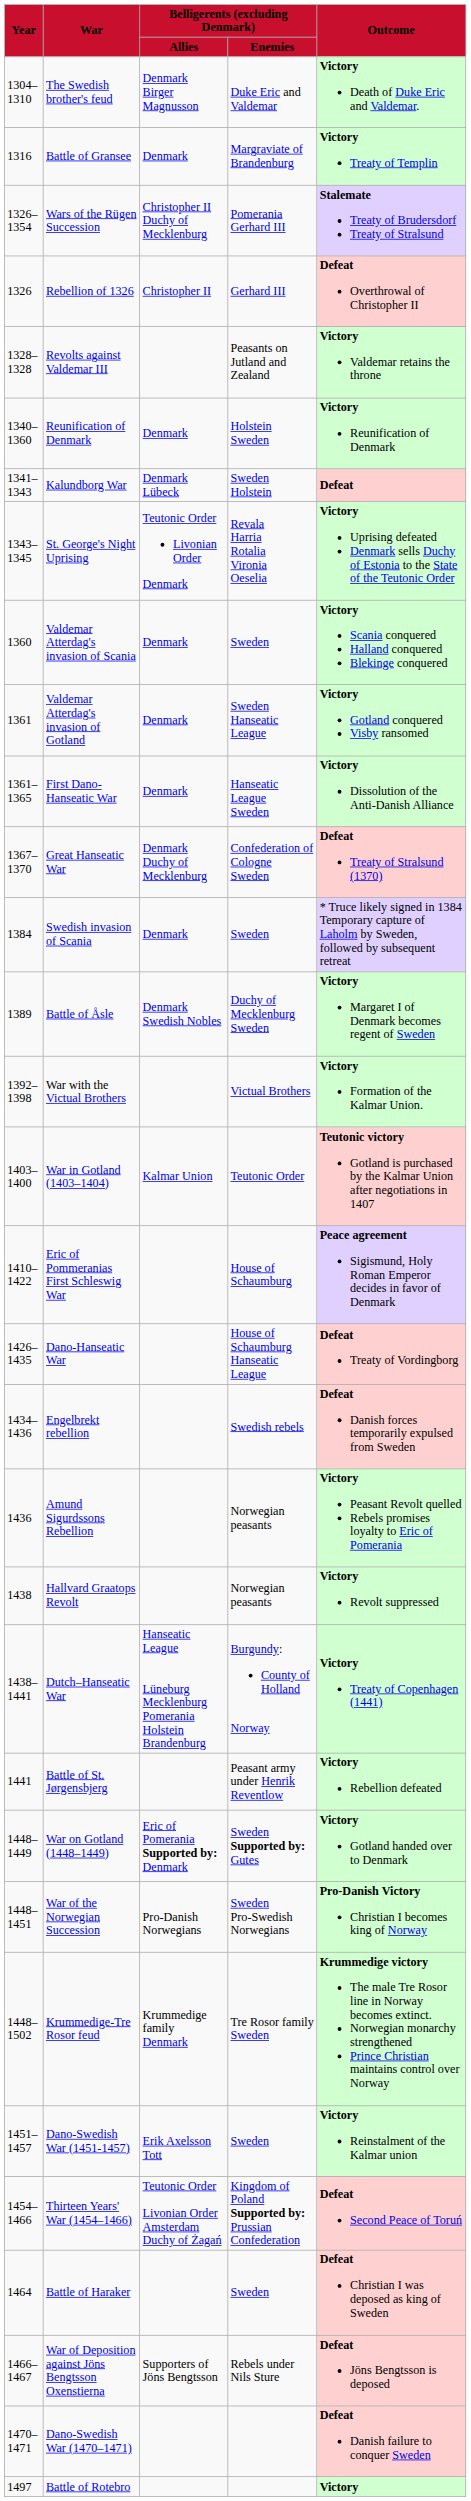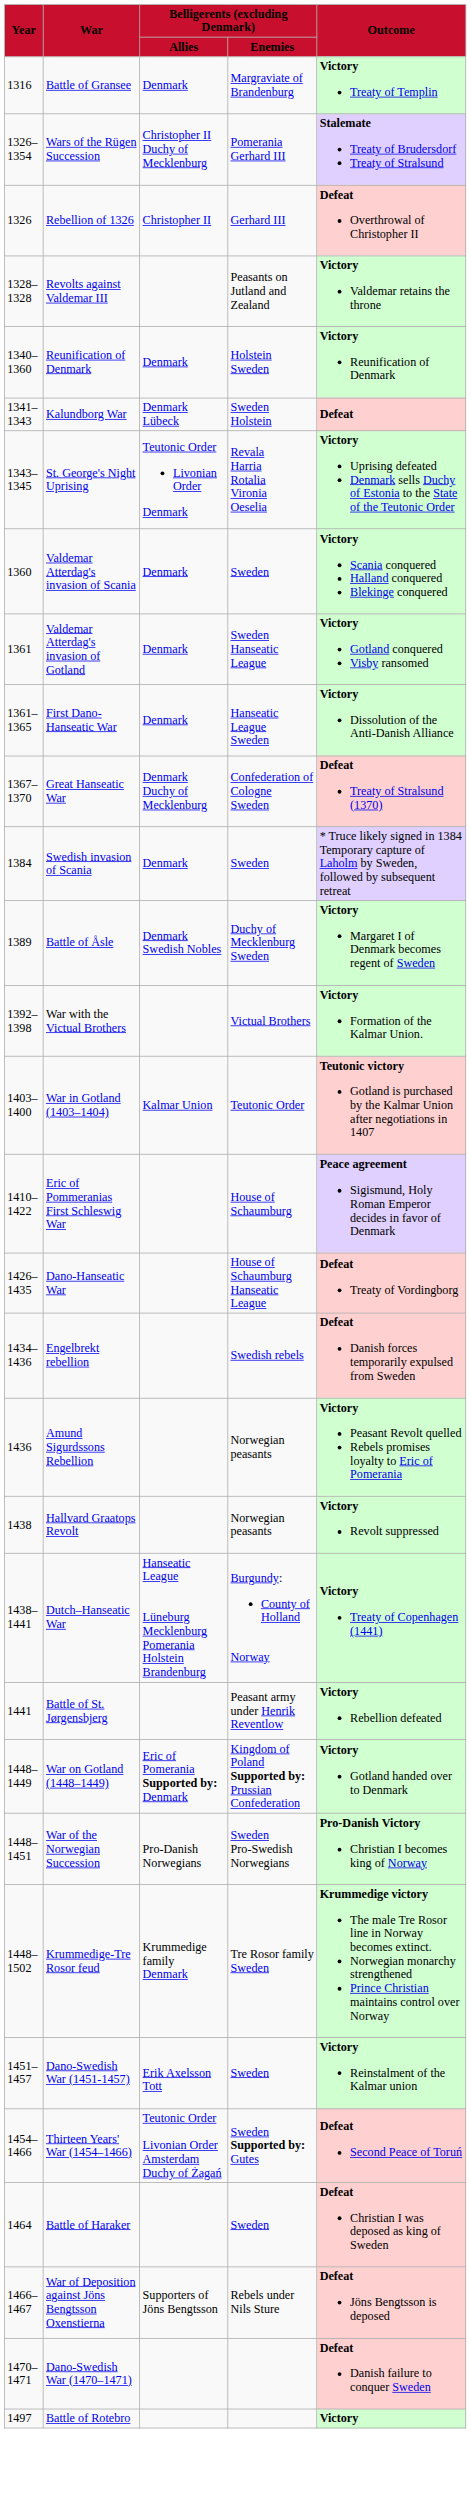- row: (79, 92)
(268, 1846) Sweden Supported by: Gutes -> (268, 1776) Kingdom of Poland Supported by: Prussian Confederation
(268, 2213) Kingdom of Poland Supported by: Prussian Confederation -> (268, 2145) Sweden Supported by: Gutes
